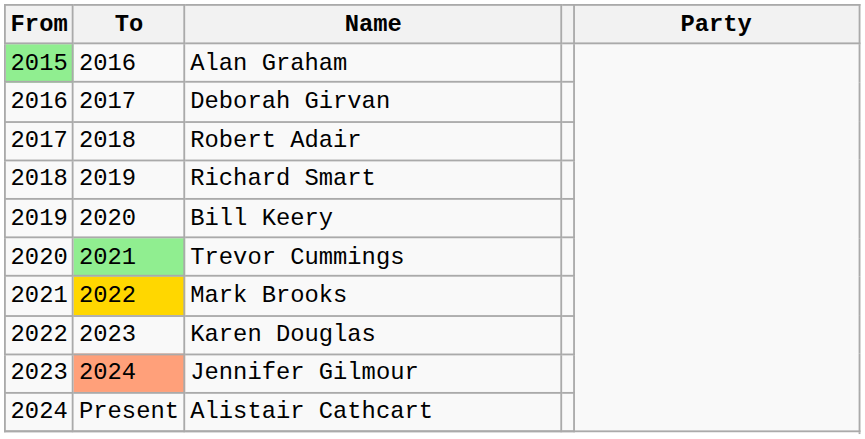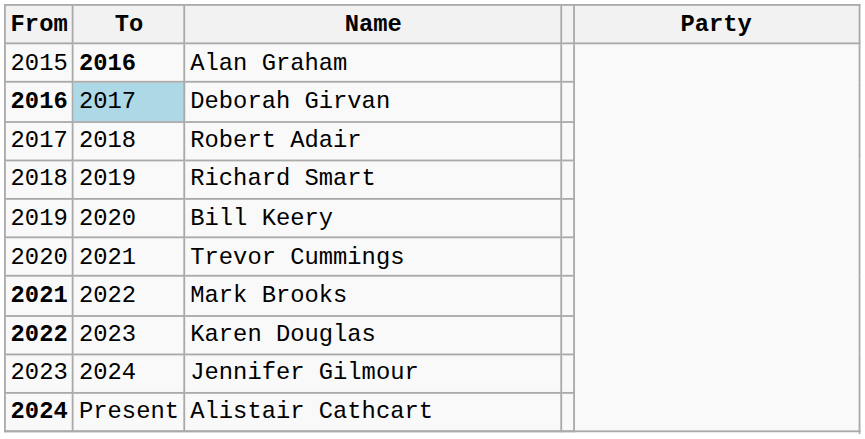(39, 63) lightgreen background -> (39, 63) no background
(108, 63) normal -> (108, 63) bold
(39, 102) normal -> (39, 102) bold
(108, 102) no background -> (108, 102) lightblue background
(108, 257) lightgreen background -> (108, 257) no background
(39, 296) normal -> (39, 296) bold
(108, 296) gold background -> (108, 296) no background
(39, 334) normal -> (39, 334) bold
(108, 373) lightsalmon background -> (108, 373) no background
(39, 412) normal -> (39, 412) bold
